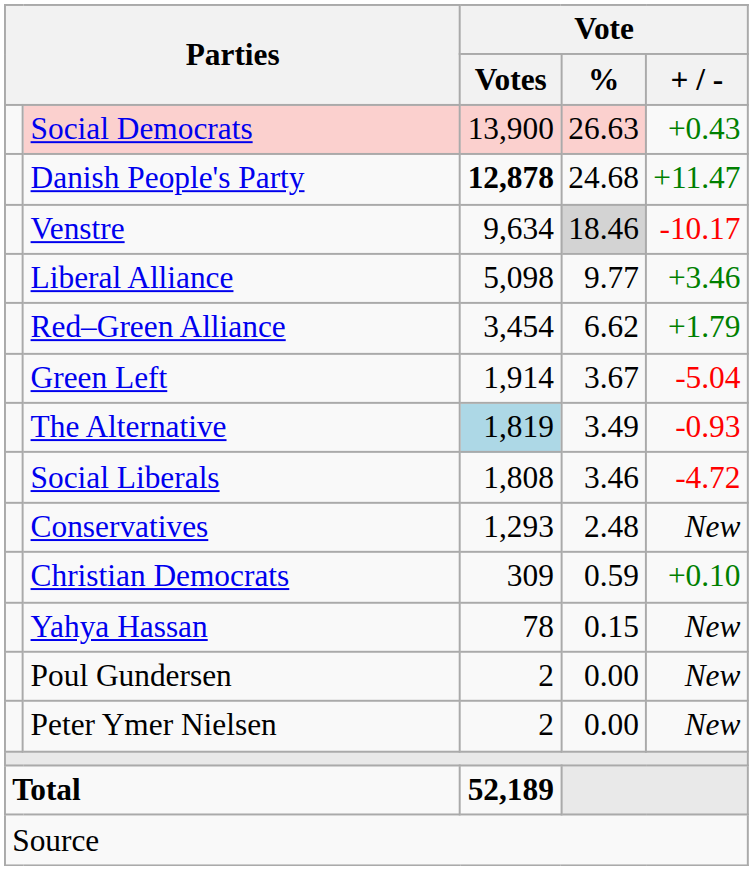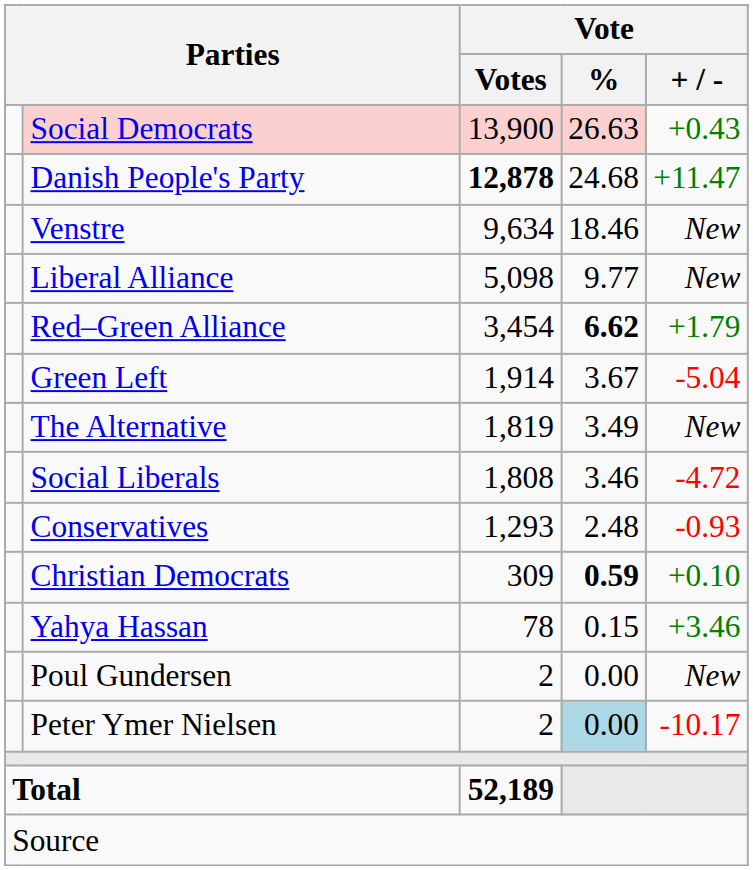(604, 228) lightgrey background -> (604, 228) no background
(700, 228) -10.17 -> (713, 228) New
(704, 278) +3.46 -> (713, 278) New
(611, 327) normal -> (611, 327) bold
(519, 427) lightblue background -> (519, 427) no background
(708, 427) -0.93 -> (713, 427) New
(713, 526) New -> (708, 526) -0.93
(611, 576) normal -> (611, 576) bold
(713, 626) New -> (704, 626) +3.46
(611, 725) no background -> (611, 725) lightblue background
(713, 725) New -> (700, 725) -10.17
